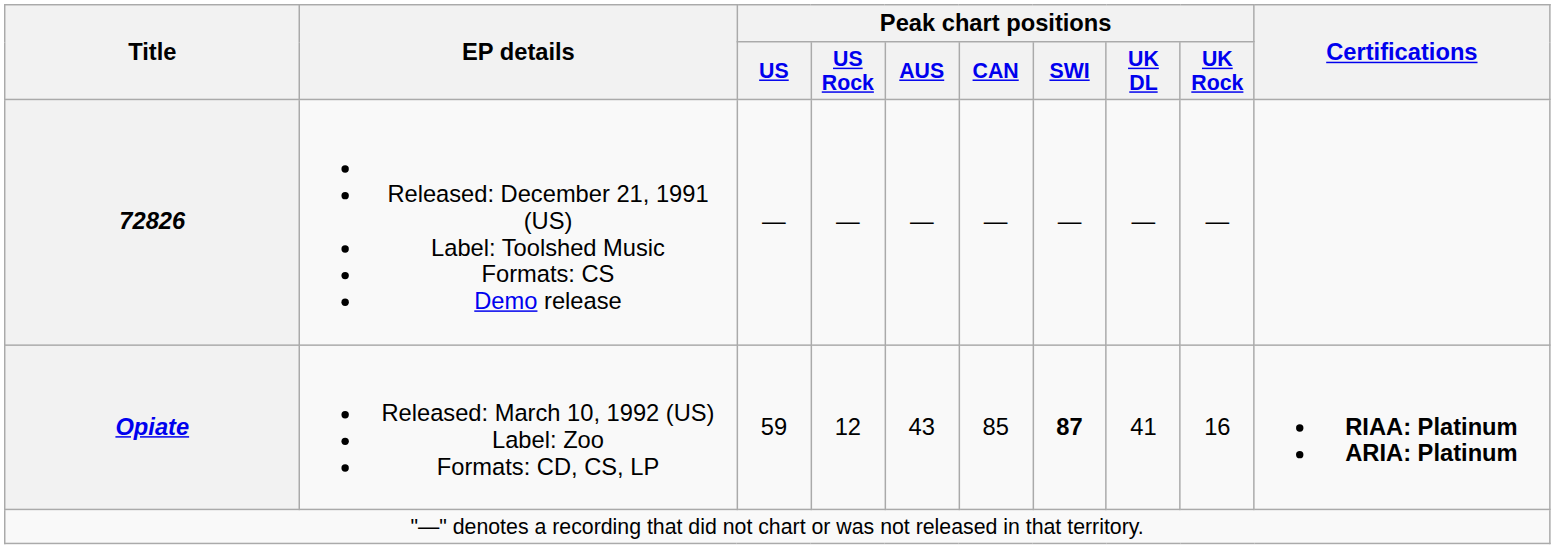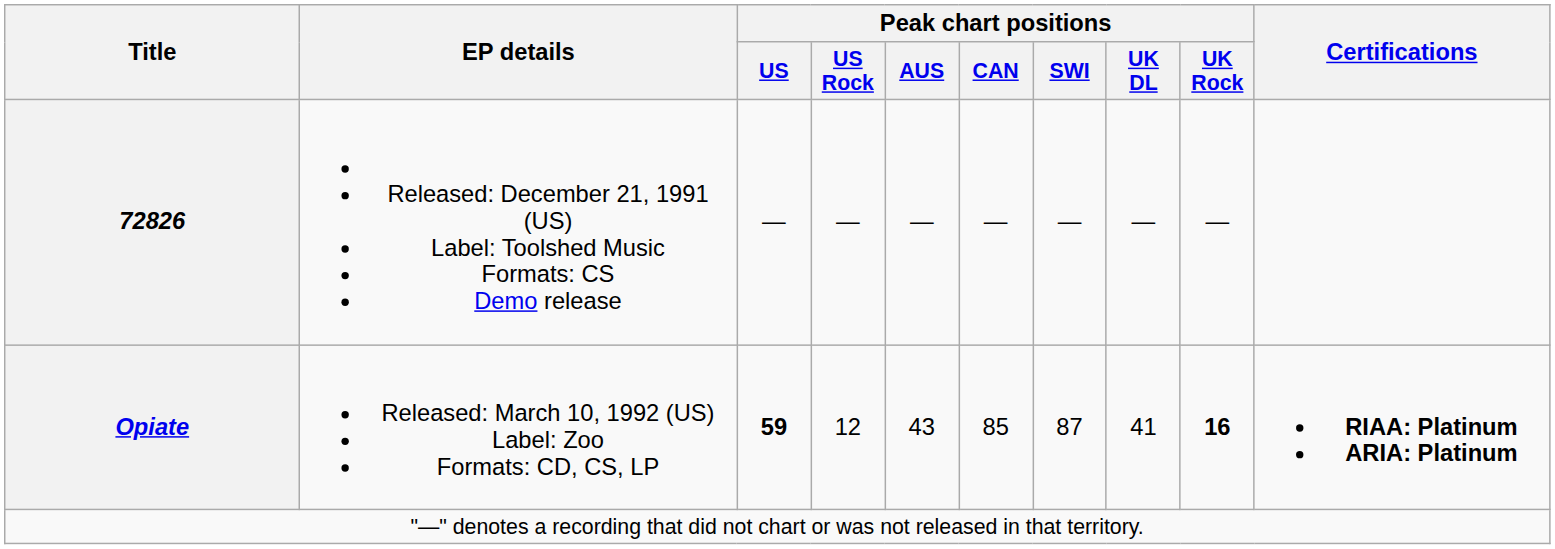(774, 426) normal -> (774, 426) bold
(1070, 426) bold -> (1070, 426) normal
(1217, 426) normal -> (1217, 426) bold
